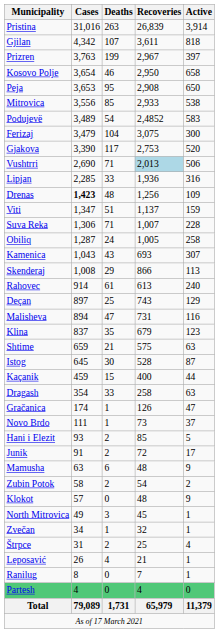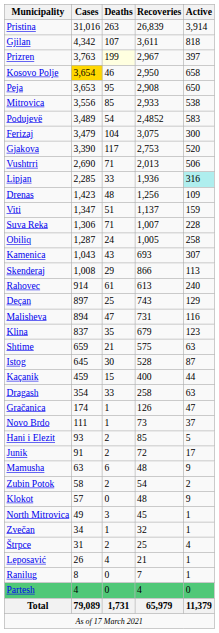(112, 57) no background -> (112, 57) lightyellow background
(84, 73) no background -> (84, 73) gold background
(148, 164) lightblue background -> (148, 164) no background
(193, 179) no background -> (193, 179) paleturquoise background
(84, 194) bold -> (84, 194) normal
